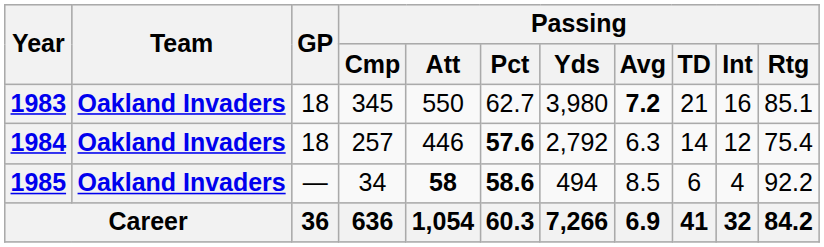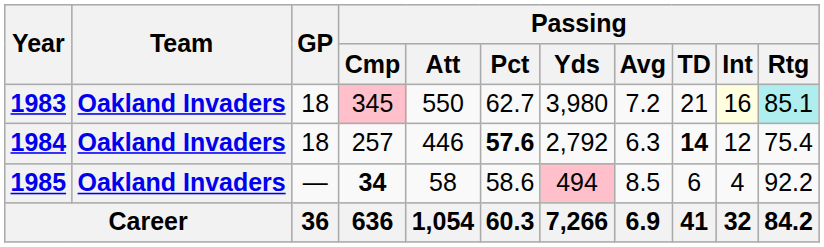(372, 103) no background -> (372, 103) pink background
(643, 103) bold -> (643, 103) normal
(738, 103) no background -> (738, 103) lightyellow background
(789, 103) no background -> (789, 103) paleturquoise background
(694, 143) normal -> (694, 143) bold
(372, 182) normal -> (372, 182) bold
(443, 182) bold -> (443, 182) normal
(510, 182) bold -> (510, 182) normal
(577, 182) no background -> (577, 182) pink background
